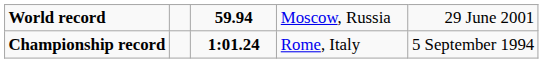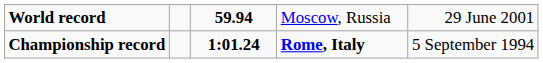(320, 44) normal -> (323, 44) bold
